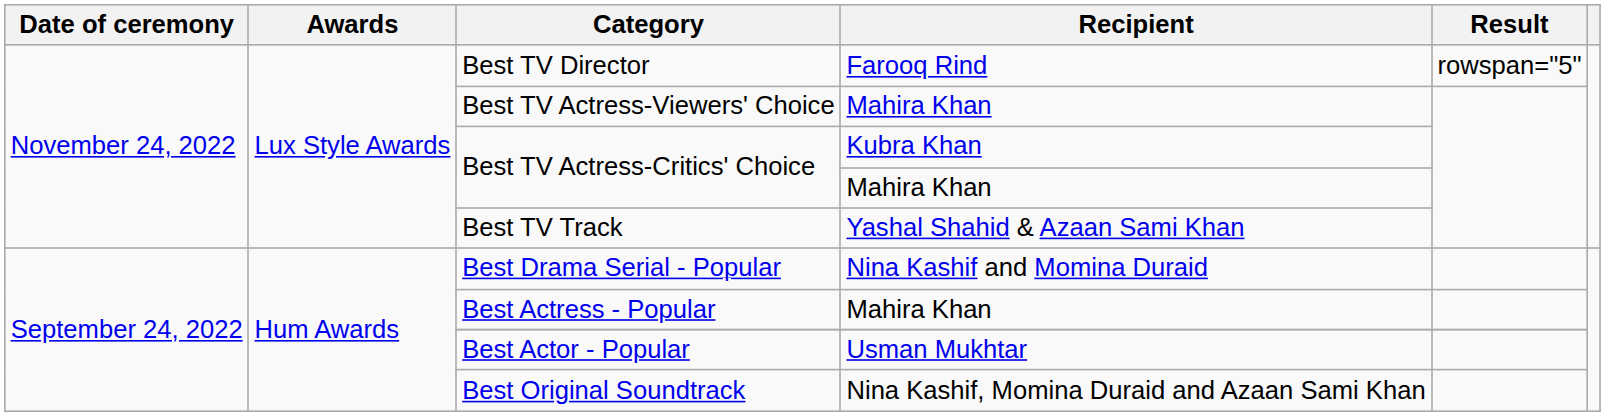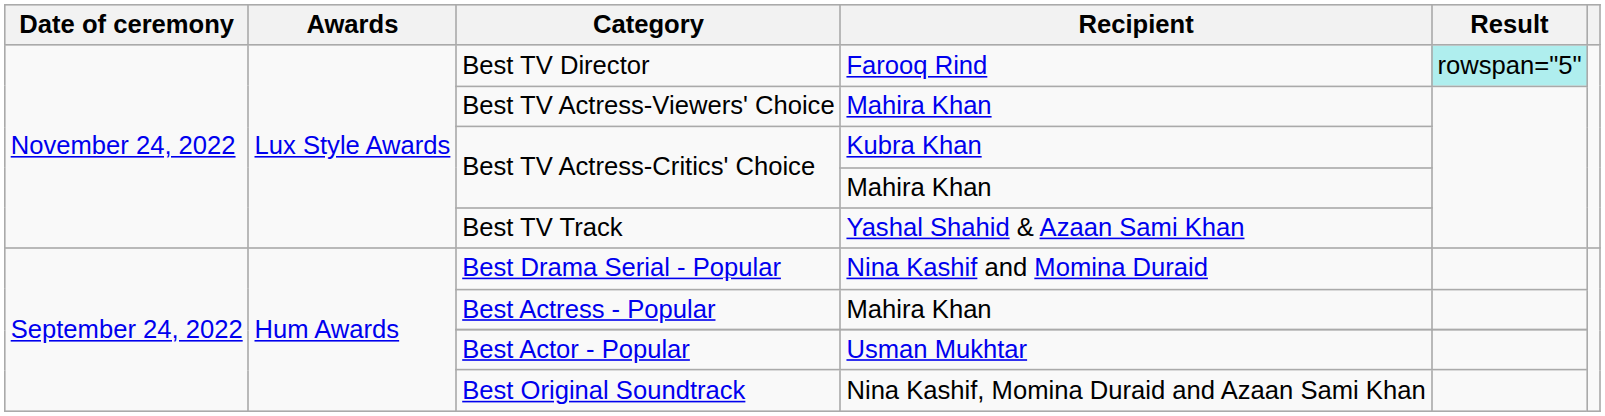(1509, 65) no background -> (1509, 65) paleturquoise background
